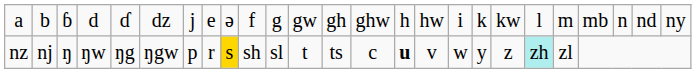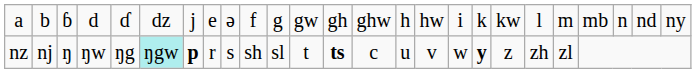(161, 52) no background -> (161, 52) paleturquoise background
(193, 52) normal -> (193, 52) bold
(229, 52) gold background -> (230, 52) no background
(336, 52) normal -> (337, 52) bold
(405, 52) bold -> (405, 52) normal
(482, 52) normal -> (482, 52) bold
(539, 52) paleturquoise background -> (539, 52) no background
